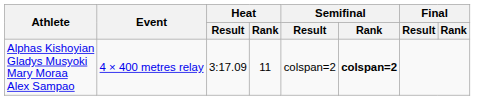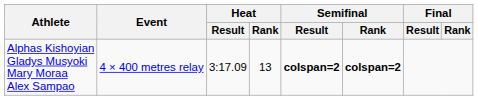(265, 68) 11 -> (265, 68) 13
(310, 68) normal -> (312, 68) bold
